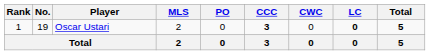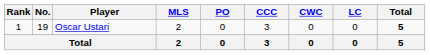(267, 27) bold -> (267, 27) normal
(355, 27) bold -> (355, 27) normal
